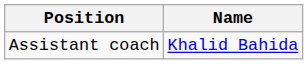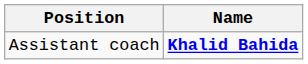(233, 46) normal -> (233, 46) bold
